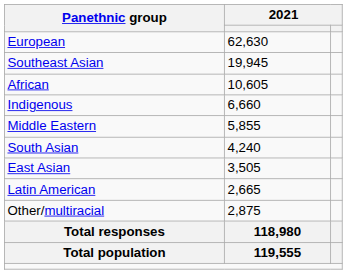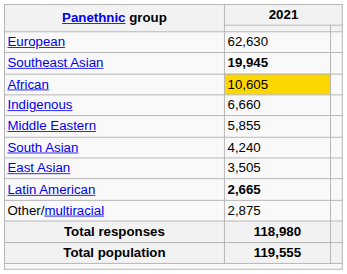(248, 63) normal -> (248, 63) bold
(248, 84) no background -> (248, 84) gold background
(244, 189) normal -> (244, 189) bold
